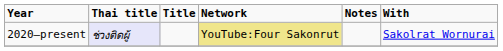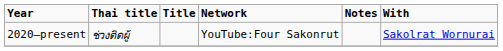(110, 35) lavender background -> (110, 35) no background
(270, 34) khaki background -> (270, 34) no background
